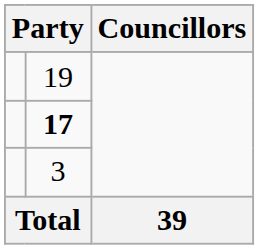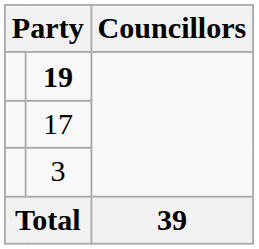(58, 76) normal -> (58, 76) bold
(58, 123) bold -> (58, 123) normal
